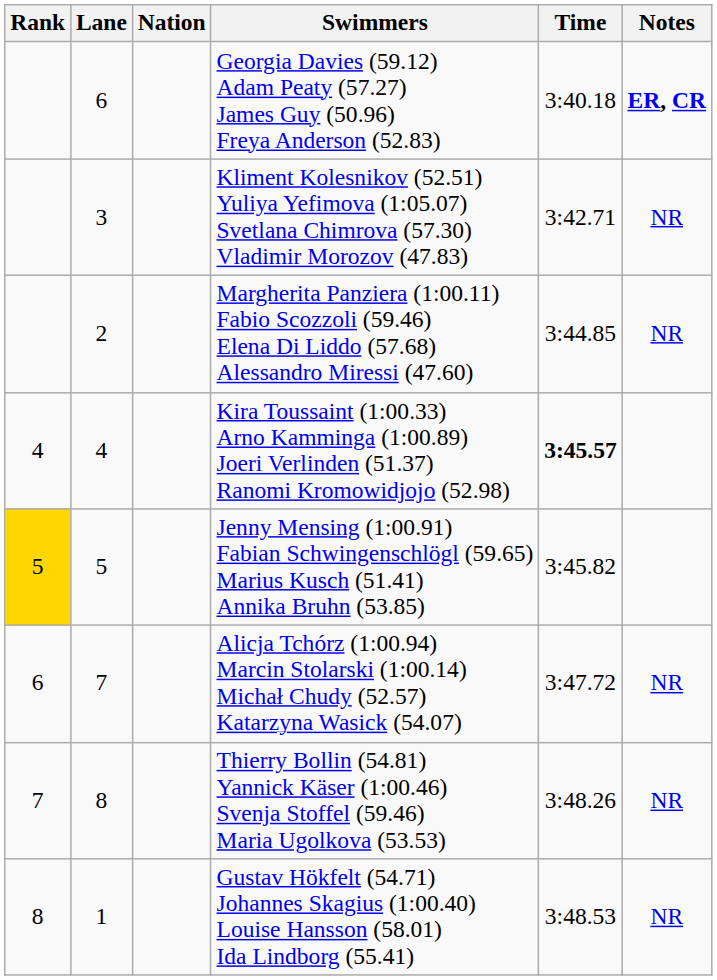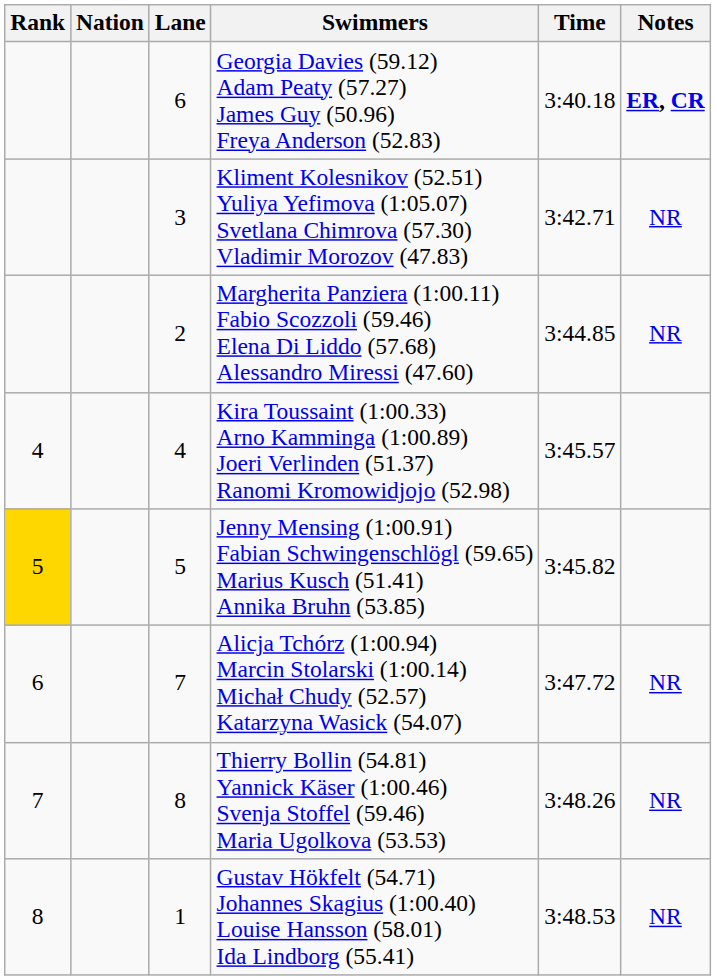columns swapped: (101, 23) <-> (172, 23)
(580, 450) bold -> (580, 450) normal
